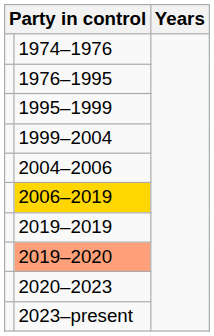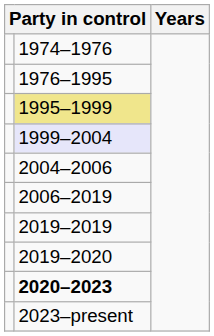(65, 108) no background -> (65, 108) khaki background
(65, 138) no background -> (65, 138) lavender background
(65, 197) gold background -> (65, 197) no background
(65, 256) lightsalmon background -> (65, 256) no background
(65, 286) normal -> (65, 286) bold
